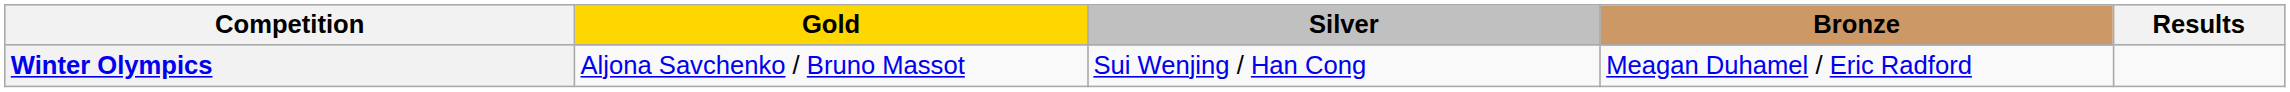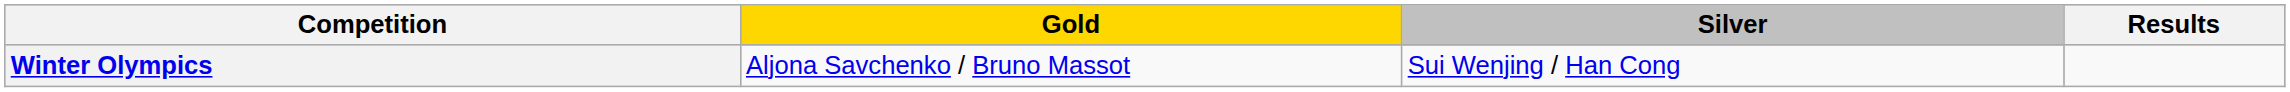- column: (1857, 24)
